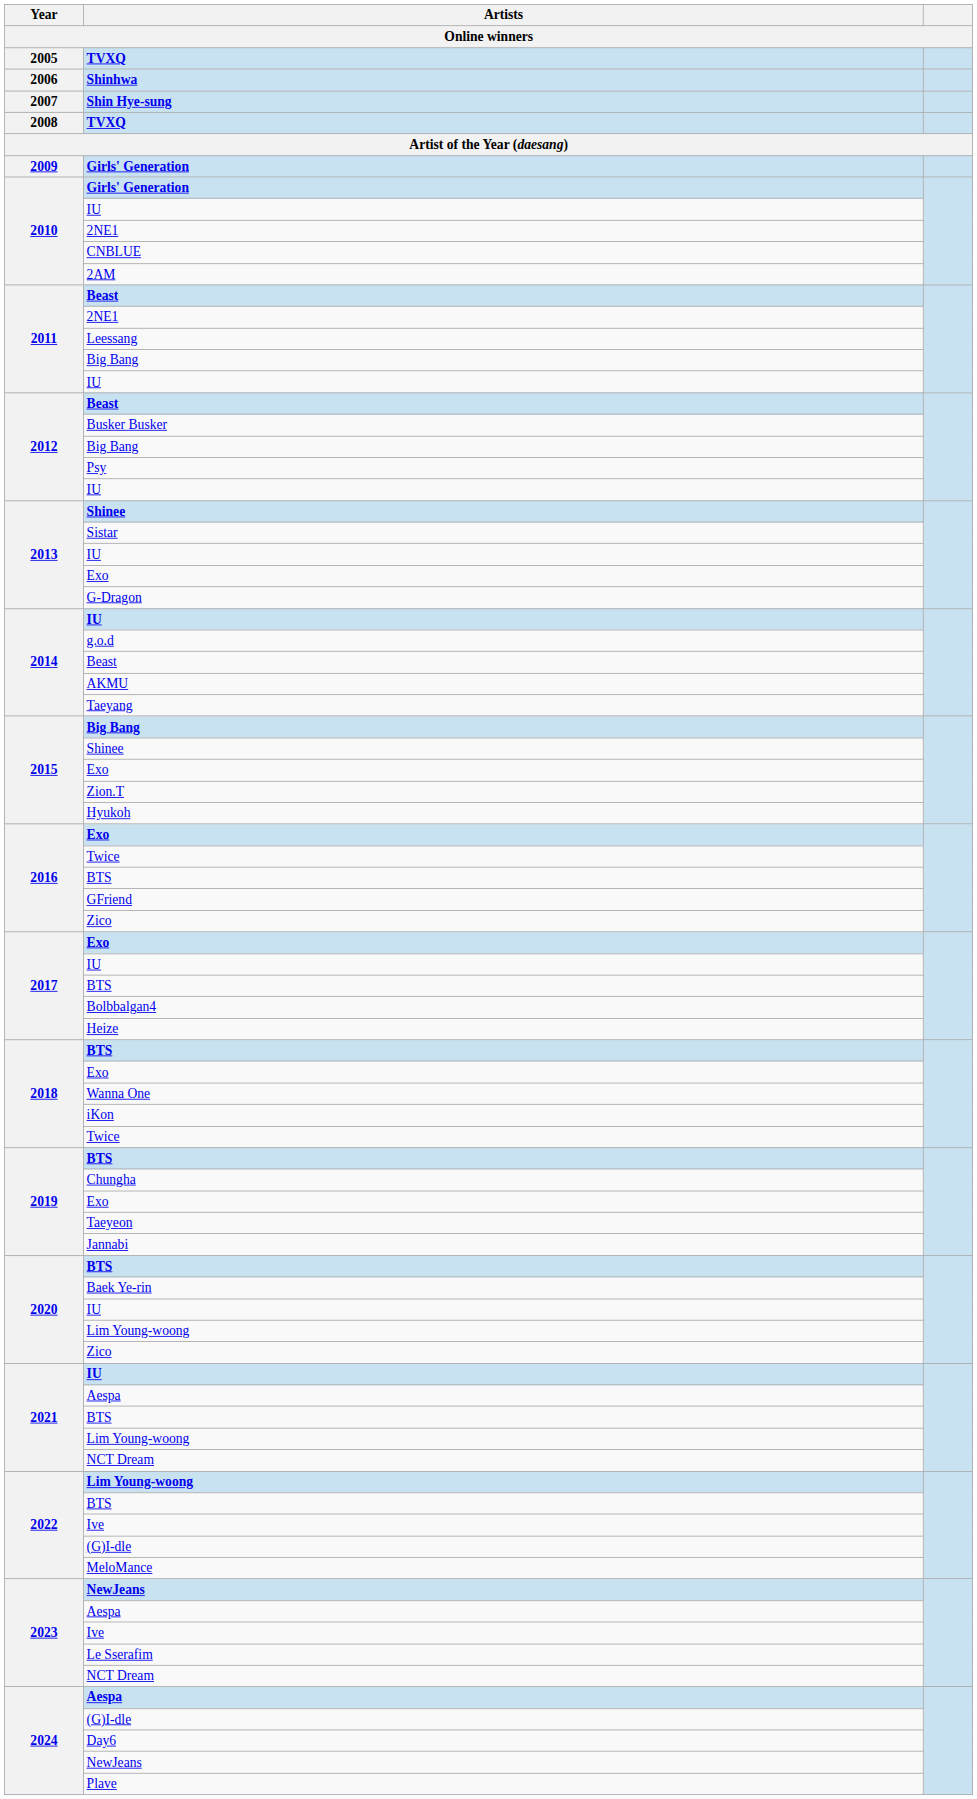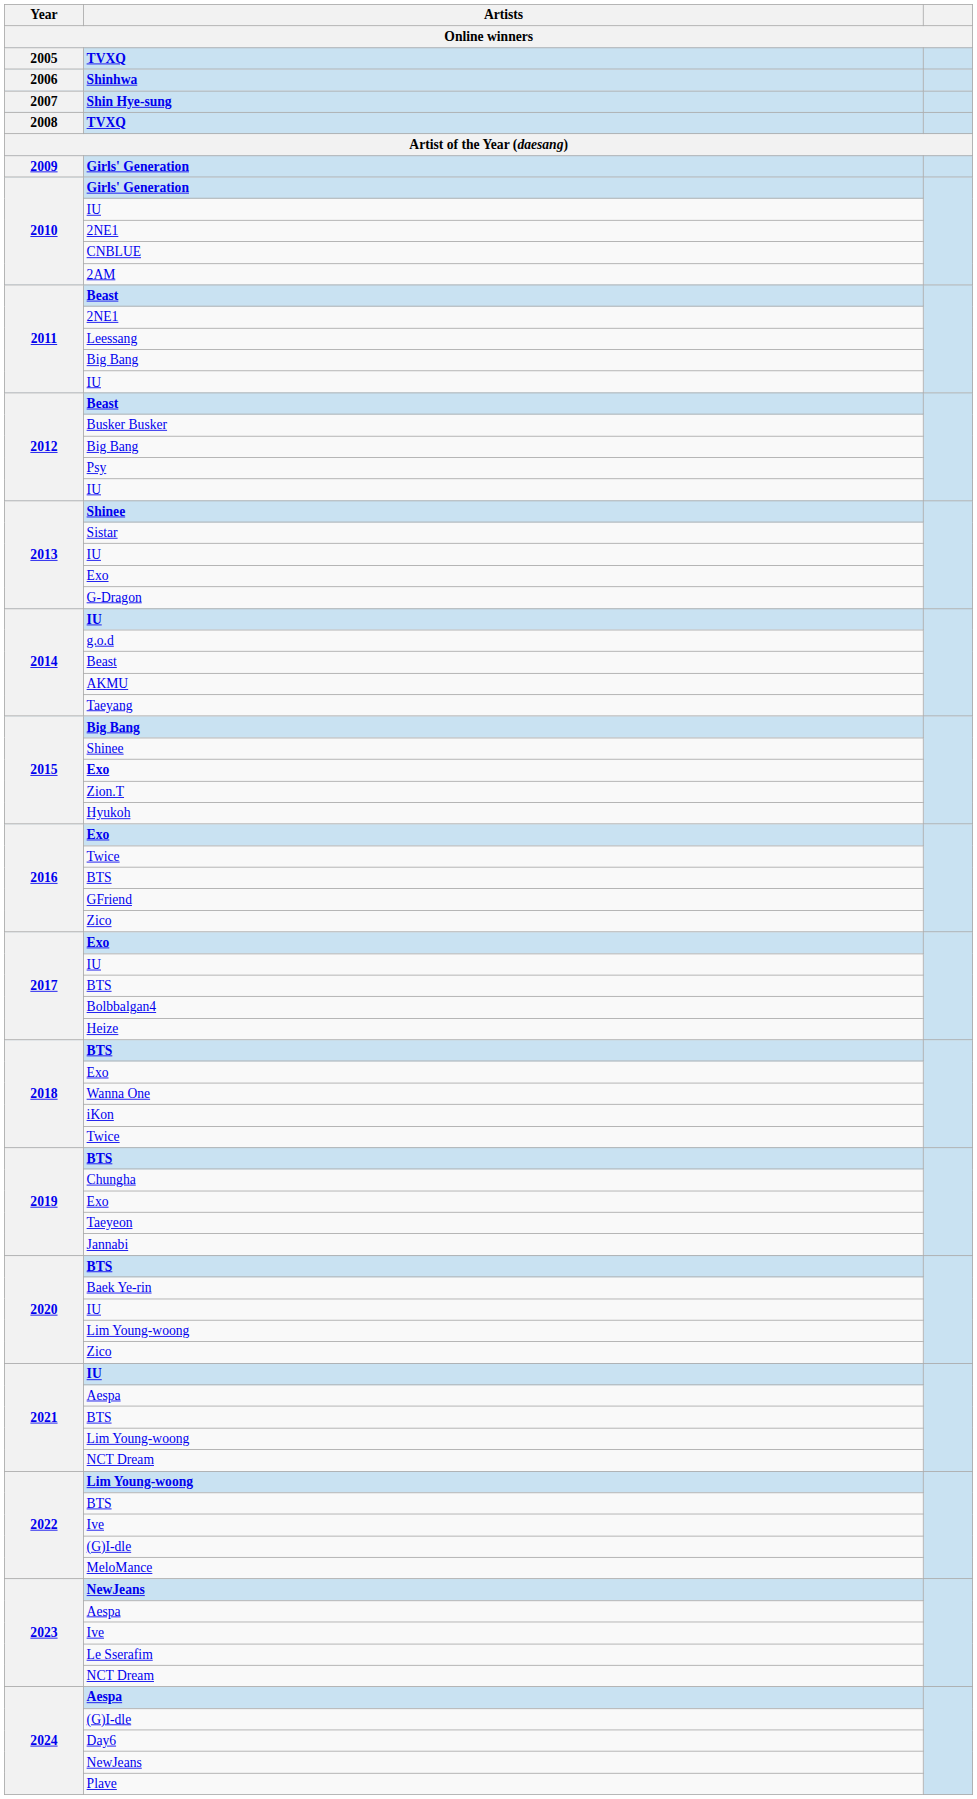(98, 770) normal -> (98, 770) bold
